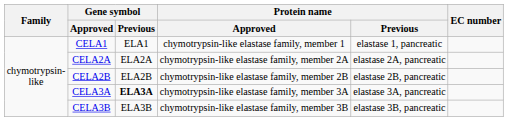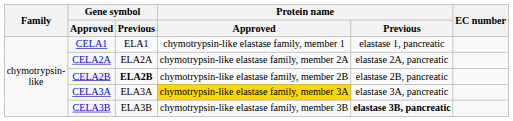(136, 76) normal -> (136, 76) bold
(136, 92) bold -> (136, 92) normal
(254, 92) no background -> (254, 92) gold background
(399, 108) normal -> (402, 108) bold
